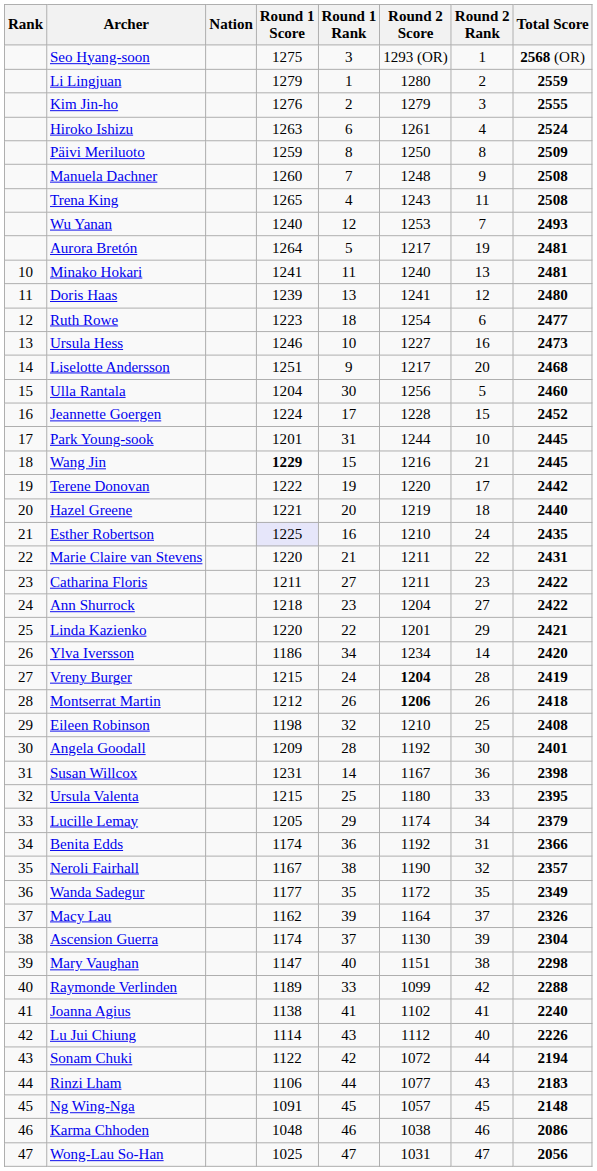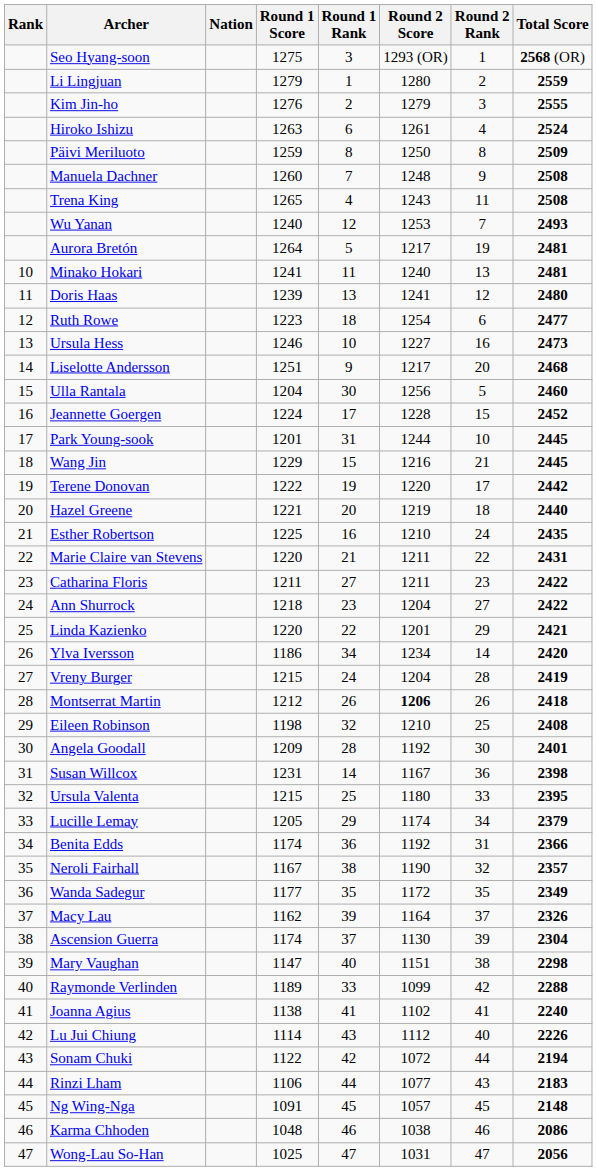(287, 462) bold -> (287, 462) normal
(287, 534) lavender background -> (287, 534) no background
(415, 677) bold -> (415, 677) normal
